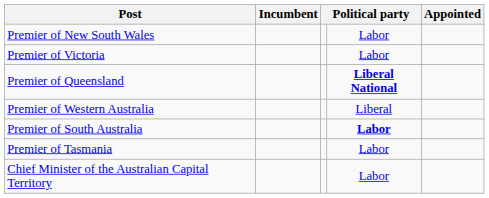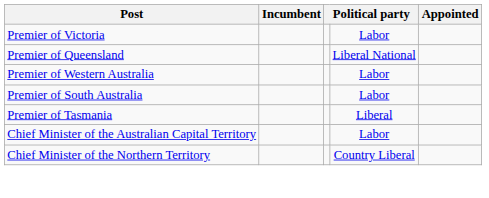- row: (81, 34)
(374, 81) bold -> (374, 54) normal
(374, 108) Liberal -> (374, 74) Labor
(374, 128) bold -> (374, 94) normal
(374, 149) Labor -> (374, 114) Liberal
+ row: (109, 154)
